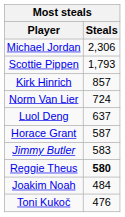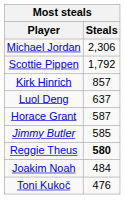(102, 64) 1,793 -> (102, 64) 1,792
- row: (44, 99)
(102, 151) 583 -> (102, 133) 585
